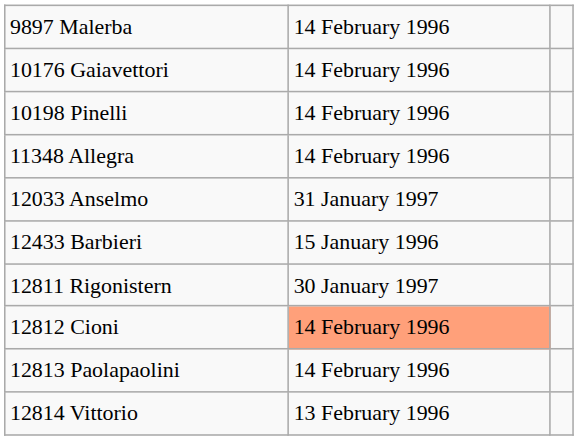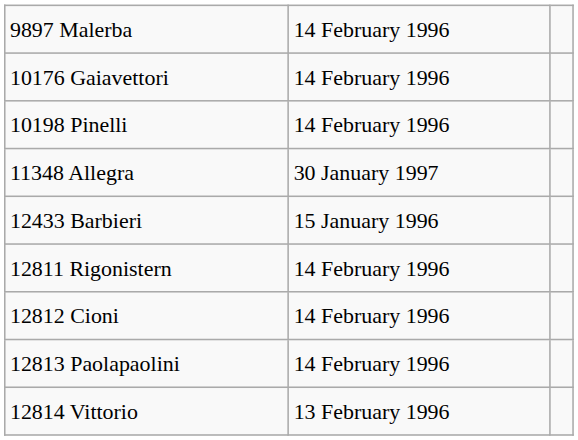(372, 155) 14 February 1996 -> (366, 172) 30 January 1997
- row: (79, 198)
(366, 284) 30 January 1997 -> (372, 267) 14 February 1996
(372, 327) lightsalmon background -> (372, 315) no background
